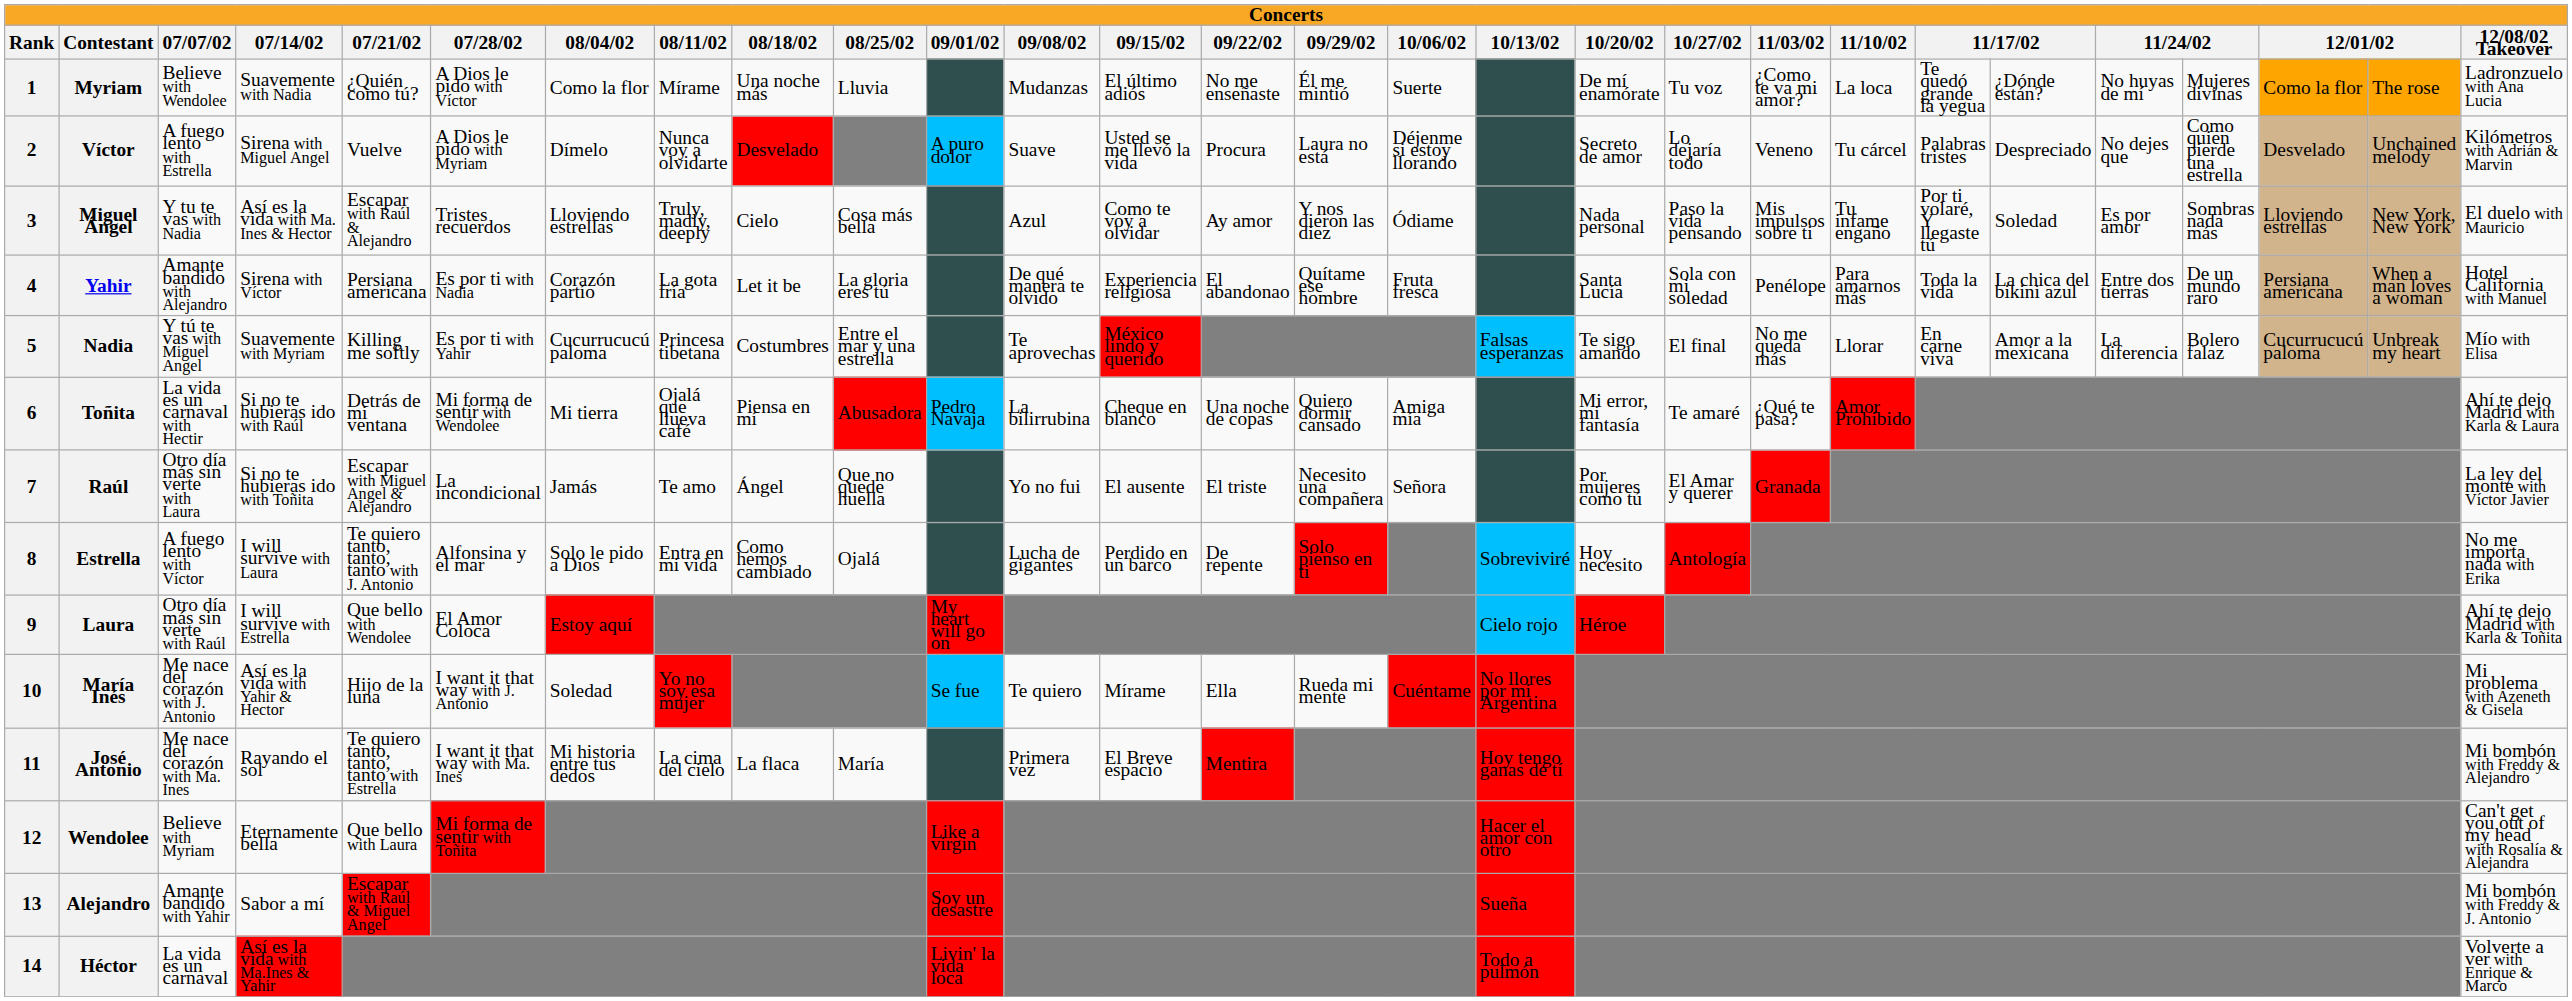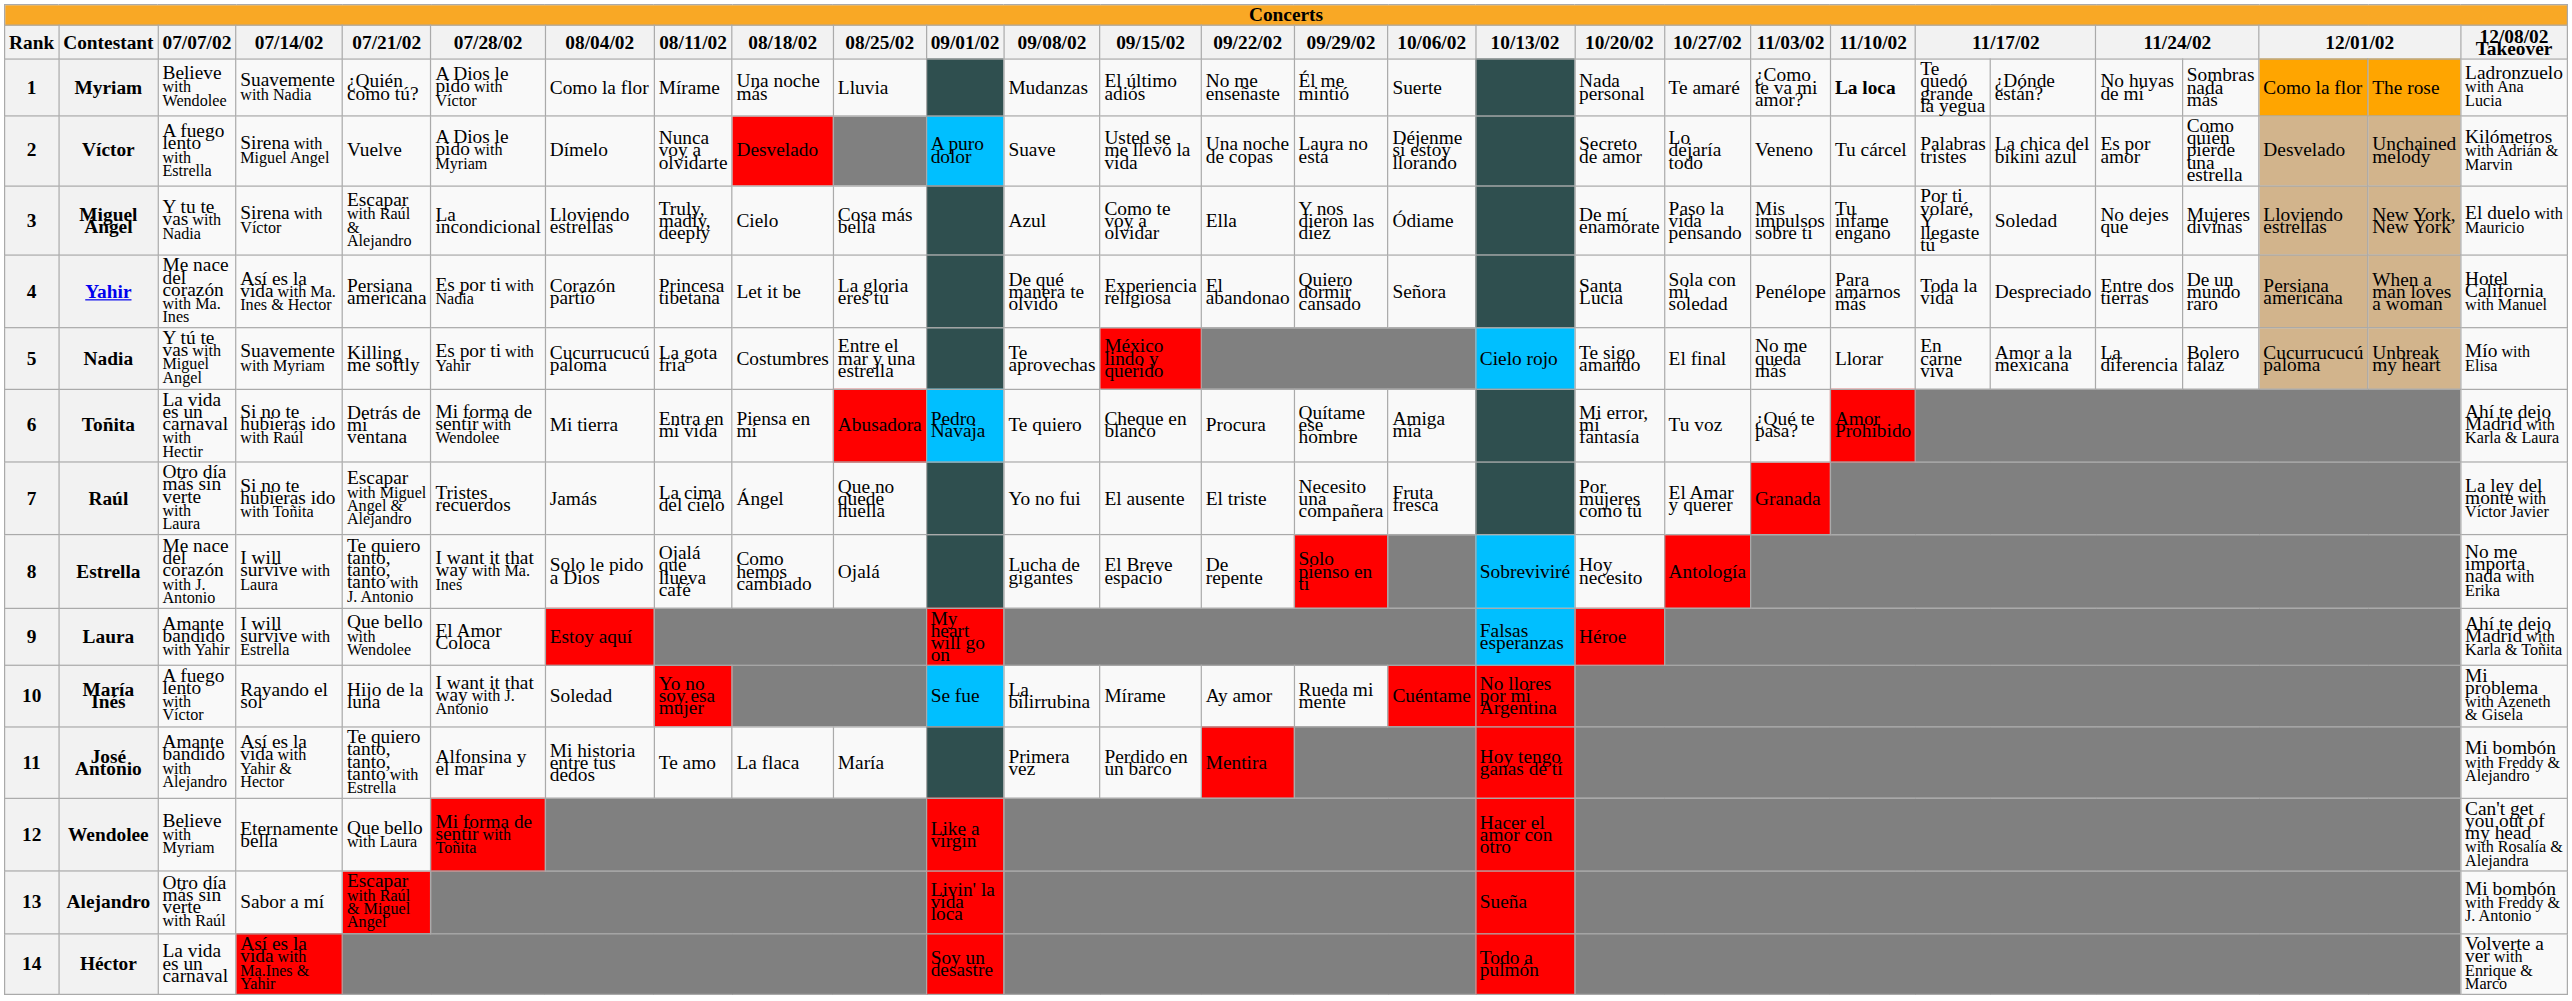(1619, 87) De mí enamórate -> (1612, 87) Nada personal
(1695, 87) Tu voz -> (1704, 87) Te amaré
(1864, 87) normal -> (1865, 87) bold
(2218, 87) Mujeres divinas -> (2221, 87) Sombras nada más
(1236, 150) Procura -> (1247, 150) Una noche de copas
(2043, 150) Despreciado -> (2042, 150) La chica del bikini azul
(2135, 150) No dejes que -> (2125, 150) Es por amor
(288, 219) Así es la vida with Ma. Ines & Hector -> (281, 219) Sirena with Víctor
(473, 220) Tristes recuerdos -> (488, 220) La incondicional
(1239, 220) Ay amor -> (1221, 220) Ella
(1612, 220) Nada personal -> (1619, 220) De mí enamórate
(2125, 220) Es por amor -> (2135, 220) No dejes que
(2221, 220) Sombras nada más -> (2218, 220) Mujeres divinas
(195, 284) Amante bandido with Alejandro -> (196, 290) Me nace del corazón with Ma. Ines
(281, 284) Sirena with Víctor -> (288, 290) Así es la vida with Ma. Ines & Hector
(688, 285) La gota fría -> (691, 291) Princesa tibetana
(1332, 285) Quítame ese hombre -> (1330, 291) Quiero dormir cansado
(1416, 285) Fruta fresca -> (1419, 291) Señora
(2042, 285) La chica del bikini azul -> (2043, 291) Despreciado
(691, 346) Princesa tibetana -> (688, 358) La gota fría
(1522, 346) Falsas esperanzas -> (1519, 358) Cielo rojo
(682, 413) Ojalá que llueva café -> (691, 425) Entra en mi vida
(1049, 413) La bilirrubina -> (1045, 425) Te quiero
(1247, 413) Una noche de copas -> (1236, 425) Procura
(1330, 413) Quiero dormir cansado -> (1332, 425) Quítame ese hombre
(1704, 413) Te amaré -> (1695, 425) Tu voz
(488, 486) La incondicional -> (473, 498) Tristes recuerdos
(687, 486) Te amo -> (692, 498) La cima del cielo
(1419, 486) Señora -> (1416, 498) Fruta fresca
(193, 558) A fuego lento with Víctor -> (196, 570) Me nace del corazón with J. Antonio
(481, 558) Alfonsina y el mar -> (485, 570) I want it that way with Ma. Ines
(691, 558) Entra en mi vida -> (682, 571) Ojalá que llueva café
(1146, 558) Perdido en un barco -> (1139, 571) El Breve espacio
(194, 623) Otro día más sin verte with Raúl -> (196, 636) Amante bandido with Yahir
(1519, 624) Cielo rojo -> (1522, 636) Falsas esperanzas
(196, 690) Me nace del corazón with J. Antonio -> (193, 695) A fuego lento with Víctor
(274, 690) Así es la vida with Yahir & Hector -> (284, 695) Rayando el sol
(1045, 690) Te quiero -> (1049, 695) La bilirrubina
(1221, 690) Ella -> (1239, 695) Ay amor
(196, 763) Me nace del corazón with Ma. Ines -> (195, 761) Amante bandido with Alejandro
(284, 764) Rayando el sol -> (274, 761) Así es la vida with Yahir & Hector
(485, 763) I want it that way with Ma. Ines -> (481, 762) Alfonsina y el mar
(692, 764) La cima del cielo -> (687, 762) Te amo
(1139, 764) El Breve espacio -> (1146, 762) Perdido en un barco
(196, 904) Amante bandido with Yahir -> (194, 901) Otro día más sin verte with Raúl
(962, 904) Soy un desastre -> (963, 902) Livin' la vida loca
(963, 966) Livin' la vida loca -> (962, 963) Soy un desastre
